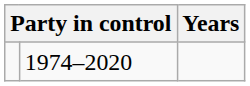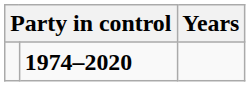(78, 61) normal -> (78, 61) bold
